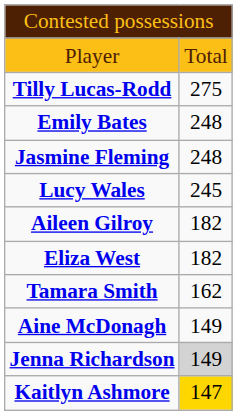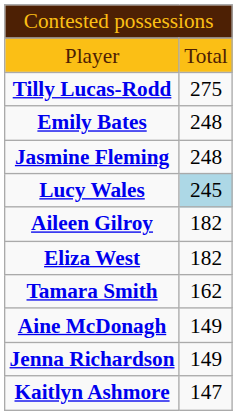(206, 190) no background -> (206, 190) lightblue background
(206, 358) lightgrey background -> (206, 358) no background
(206, 392) gold background -> (206, 392) no background
